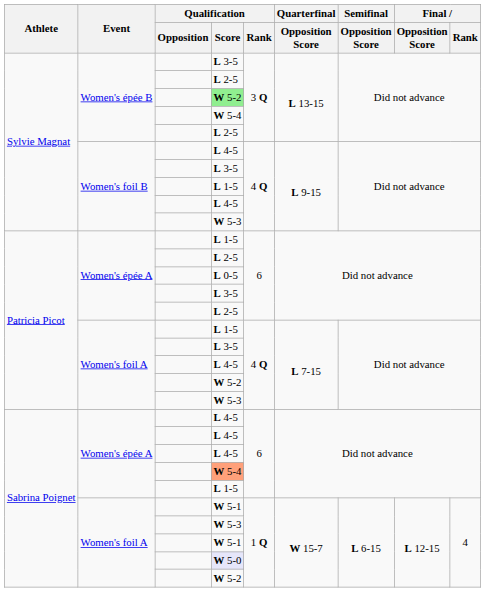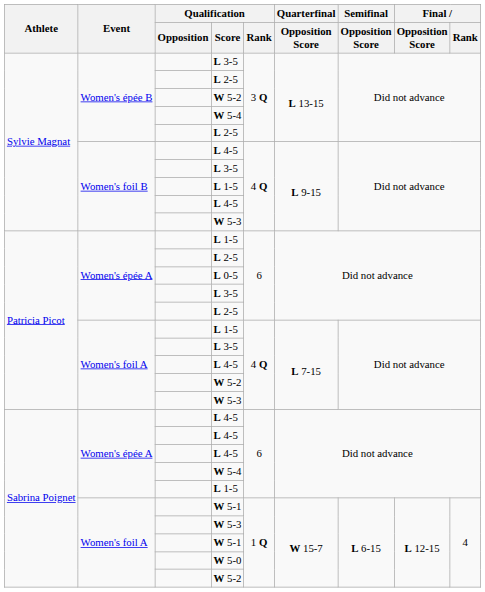(227, 97) lightgreen background -> (227, 97) no background
(227, 471) lightsalmon background -> (227, 471) no background
(227, 560) lavender background -> (227, 560) no background
